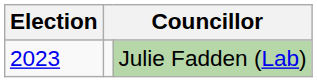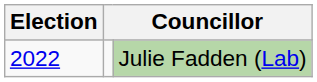(35, 58) 2023 -> (35, 58) 2022
